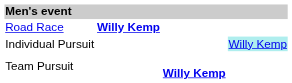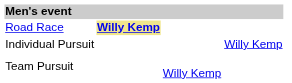(128, 27) no background -> (128, 27) khaki background
(258, 44) paleturquoise background -> (253, 44) no background
(194, 73) bold -> (192, 73) normal
